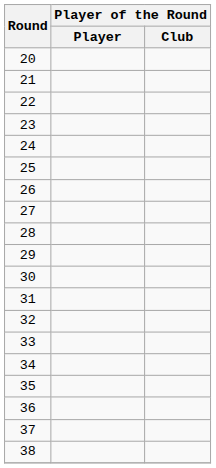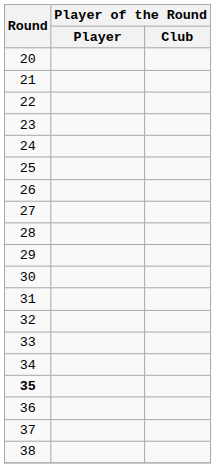(28, 386) normal -> (28, 386) bold
